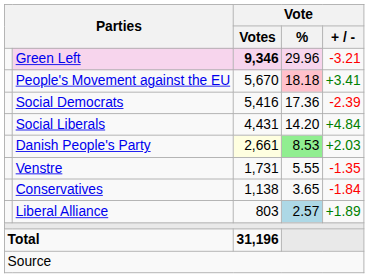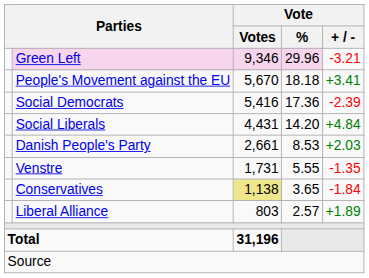(261, 59) bold -> (261, 59) normal
(302, 80) pink background -> (302, 80) no background
(261, 146) lightyellow background -> (261, 146) no background
(306, 146) lightgreen background -> (306, 146) no background
(261, 189) no background -> (261, 189) khaki background
(306, 211) lightblue background -> (306, 211) no background
